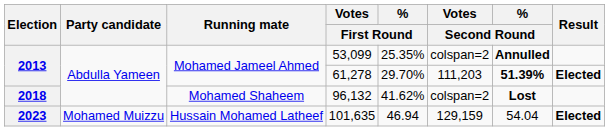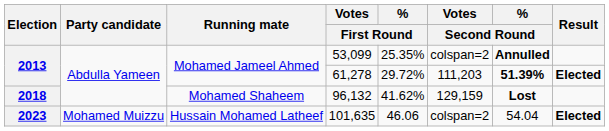(403, 75) 29.70% -> (403, 75) 29.72%
(460, 95) colspan=2 -> (460, 95) 129,159
(403, 116) 46.94 -> (403, 116) 46.06
(460, 116) 129,159 -> (460, 116) colspan=2
